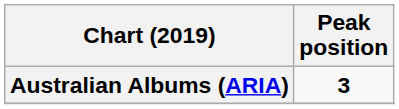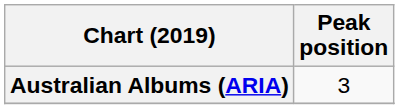(344, 84) bold -> (344, 84) normal
